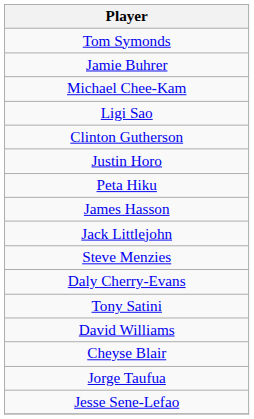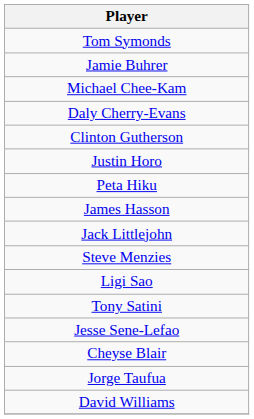(127, 112) Ligi Sao -> (127, 112) Daly Cherry-Evans
(127, 281) Daly Cherry-Evans -> (127, 281) Ligi Sao
(127, 329) David Williams -> (127, 329) Jesse Sene-Lefao
(127, 402) Jesse Sene-Lefao -> (127, 402) David Williams
